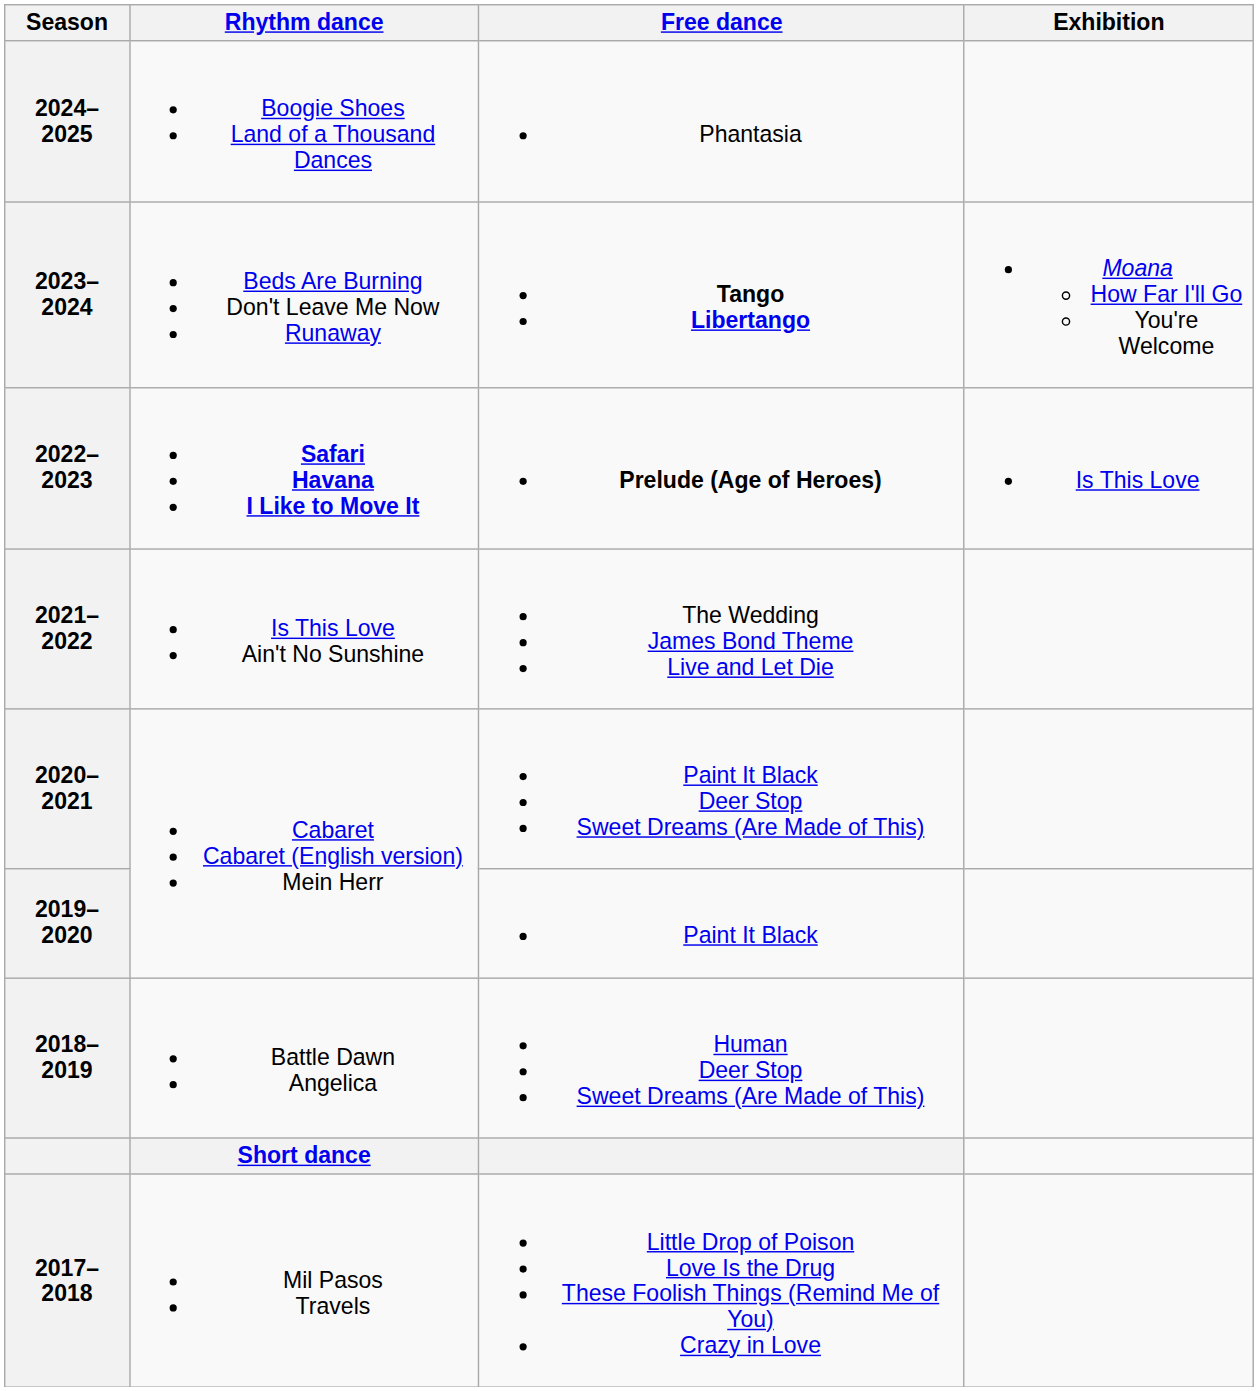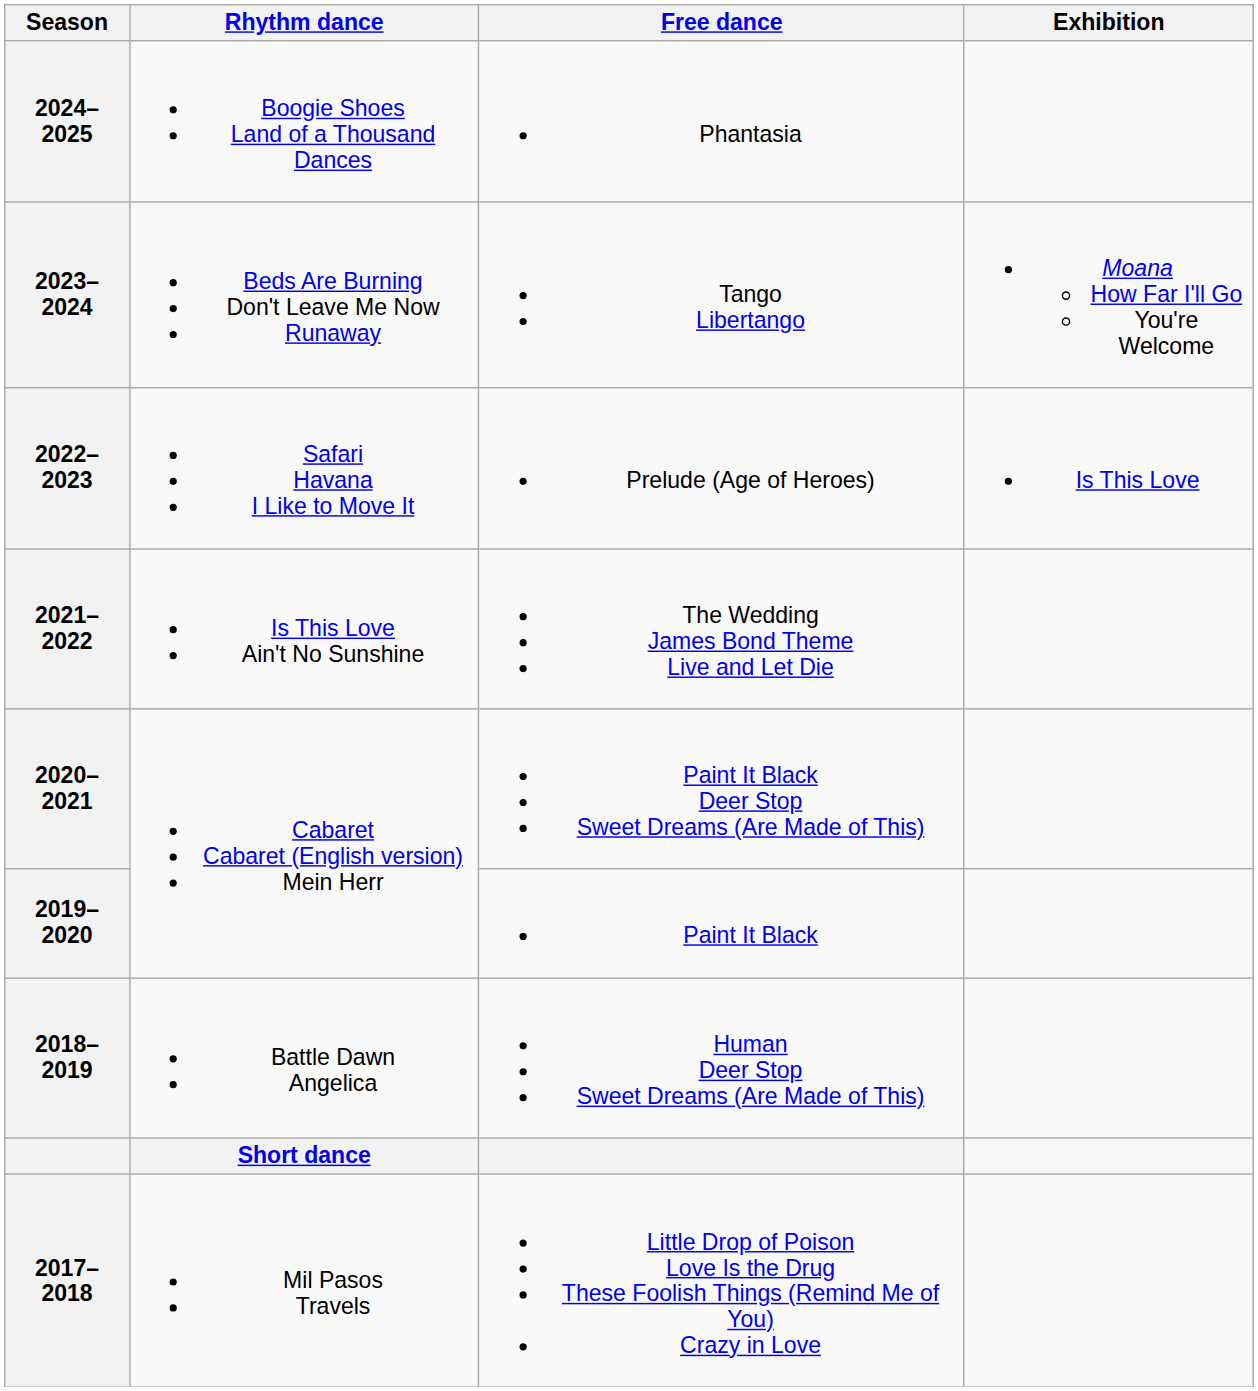(722, 308) bold -> (722, 308) normal
(304, 481) bold -> (304, 481) normal
(722, 481) bold -> (722, 481) normal
